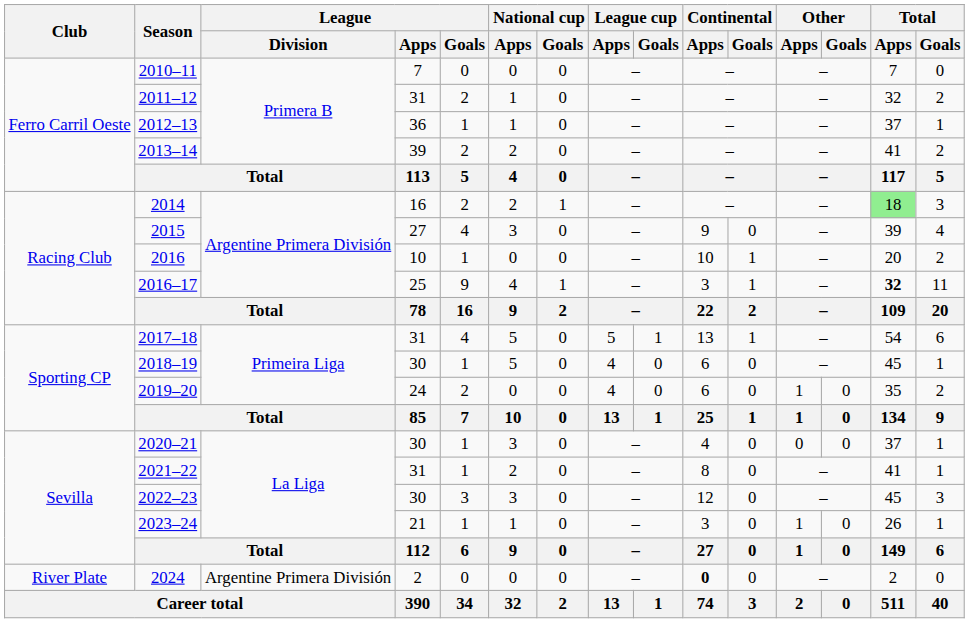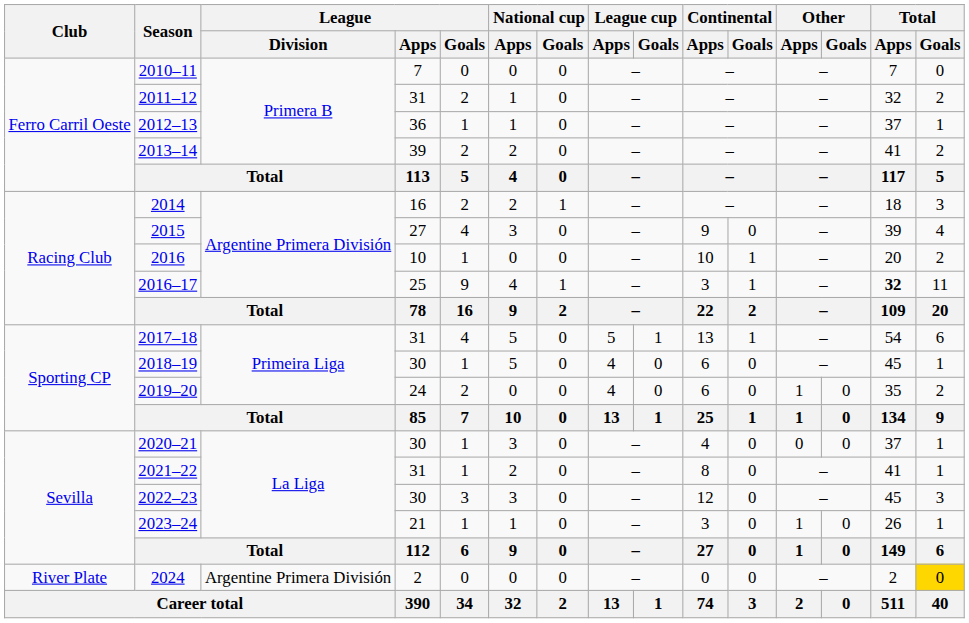(893, 204) lightgreen background -> (893, 204) no background
(705, 577) bold -> (705, 577) normal
(940, 577) no background -> (940, 577) gold background
